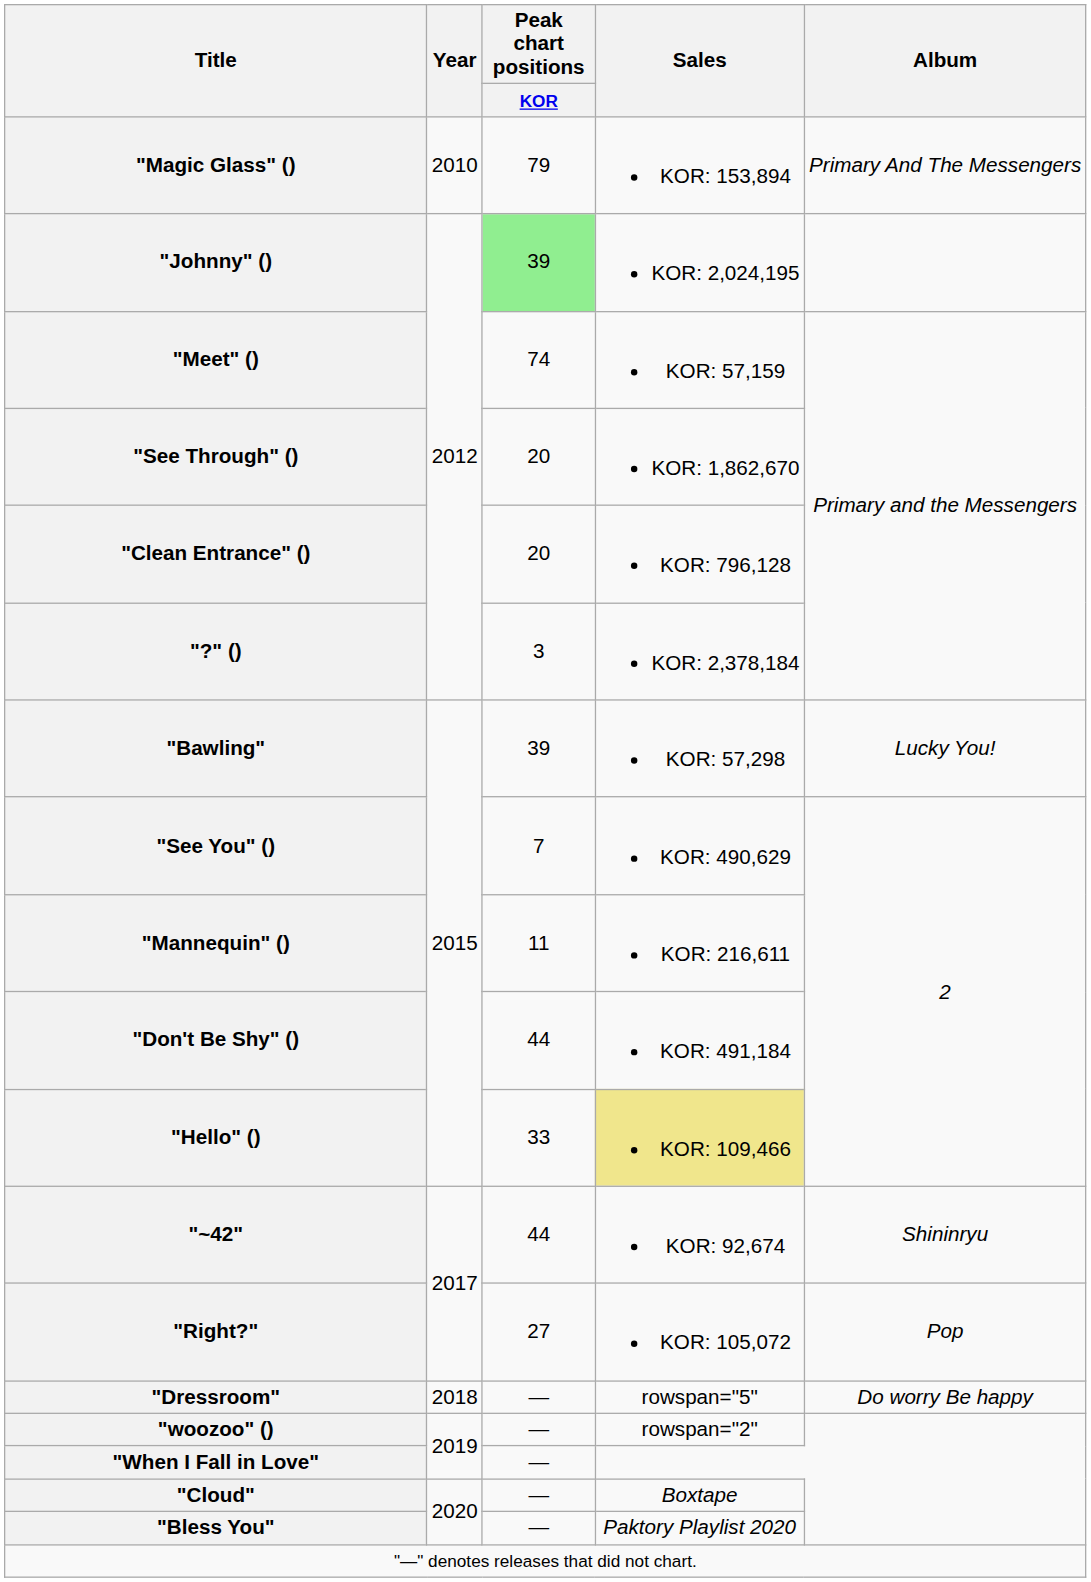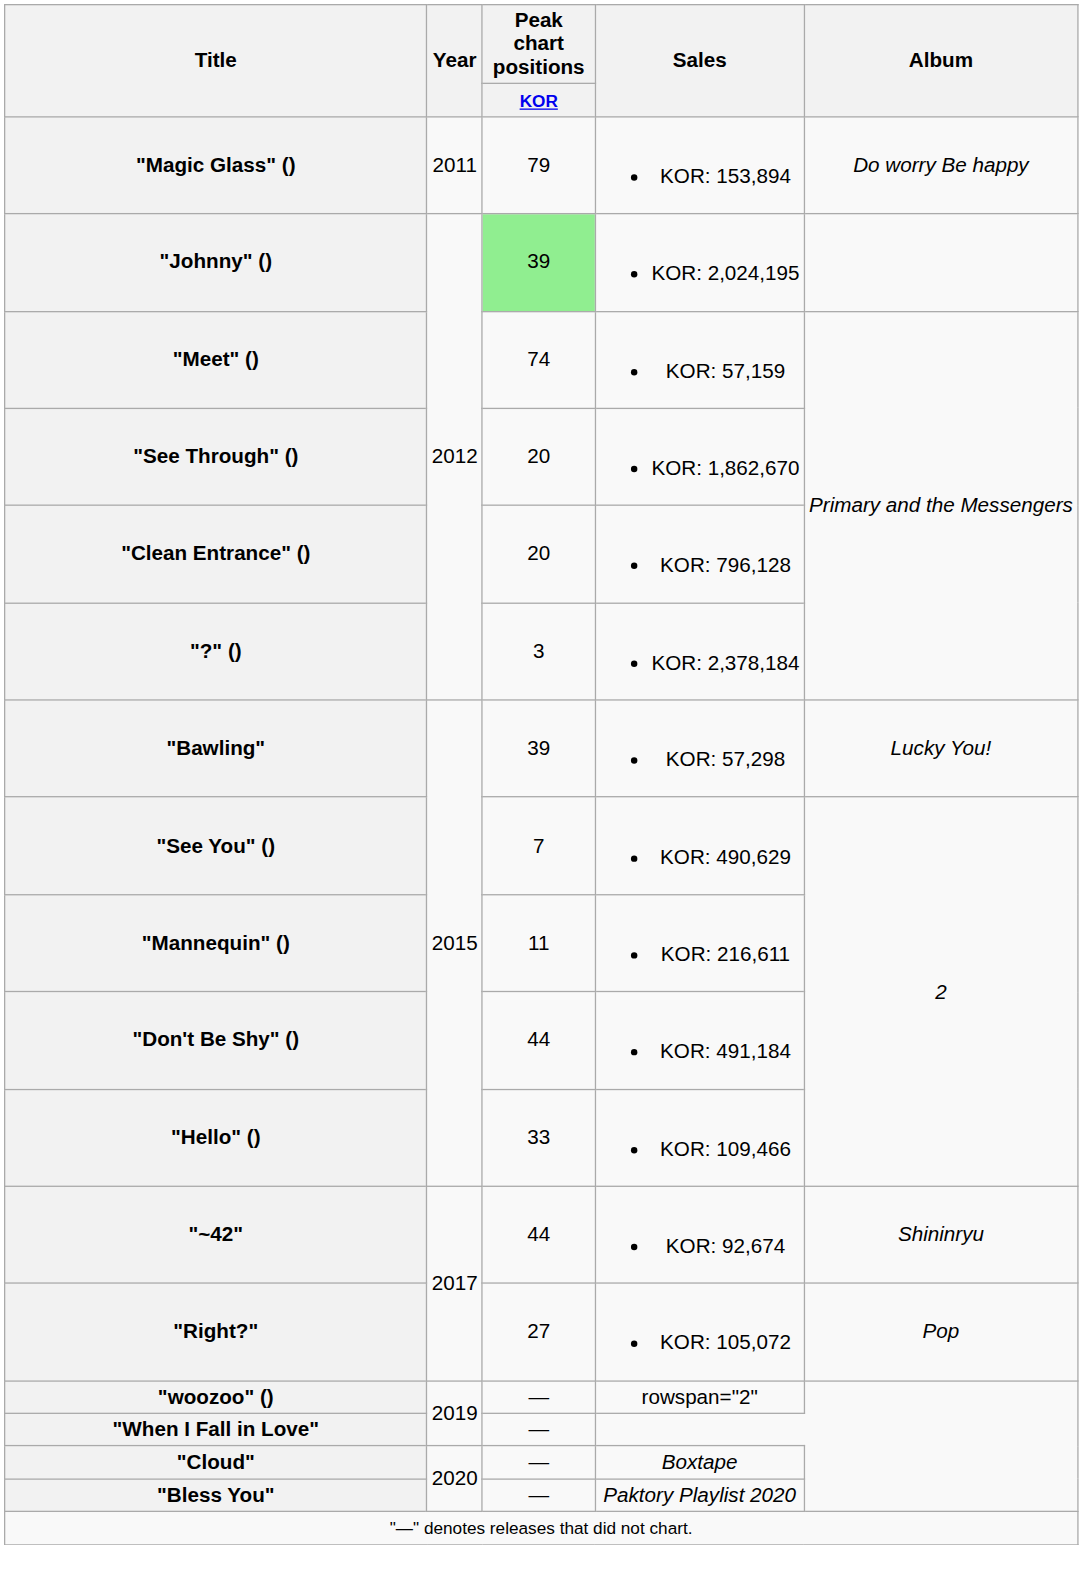(455, 165) 2010 -> (455, 165) 2011
(945, 165) Primary And The Messengers -> (941, 165) Do worry Be happy
(700, 1149) khaki background -> (700, 1149) no background
- row: (216, 1396)
